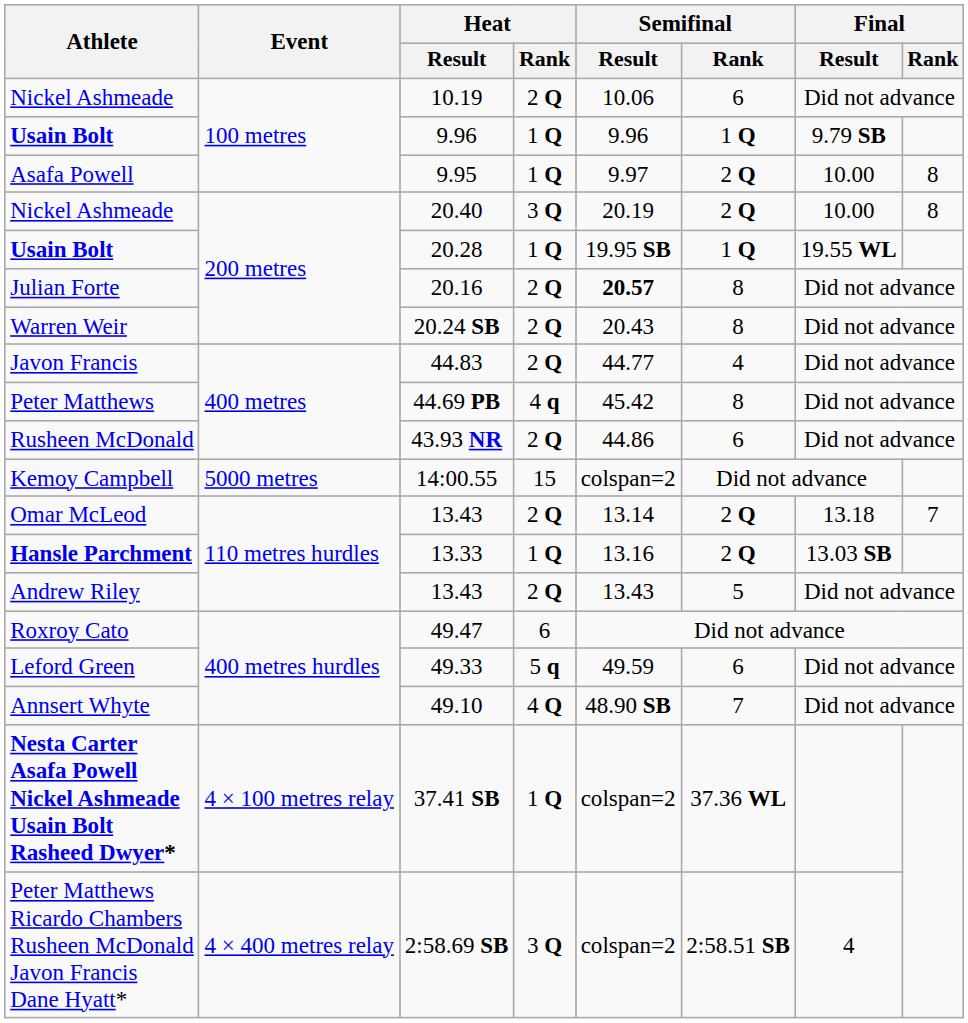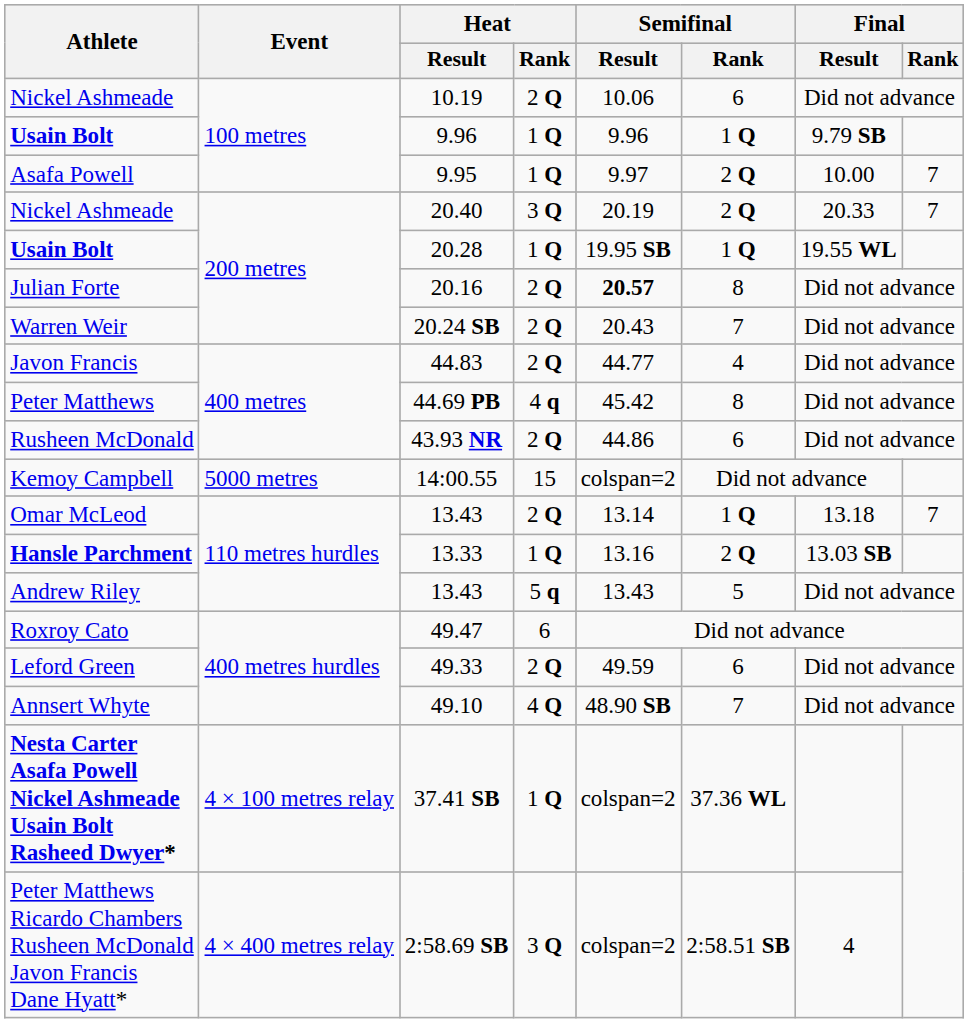(933, 173) 8 -> (933, 173) 7
(849, 211) 10.00 -> (849, 211) 20.33
(933, 211) 8 -> (933, 211) 7
(738, 325) 8 -> (738, 325) 7
(738, 515) 2 Q -> (738, 515) 1 Q
(545, 591) 2 Q -> (545, 591) 5 q
(545, 667) 5 q -> (545, 667) 2 Q
